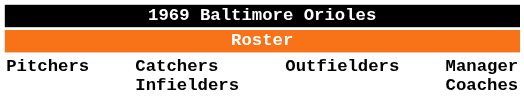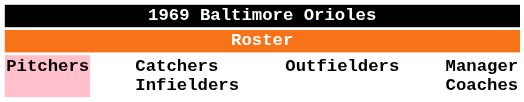(48, 66) no background -> (48, 66) pink background
